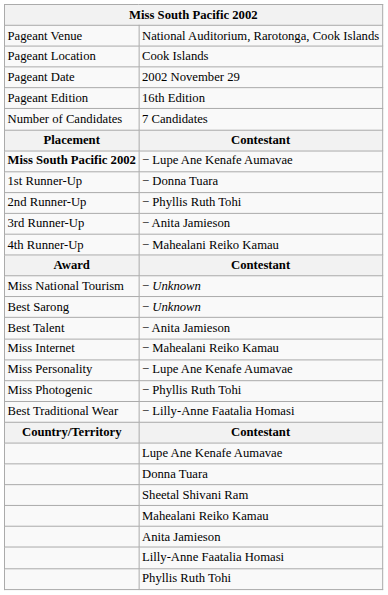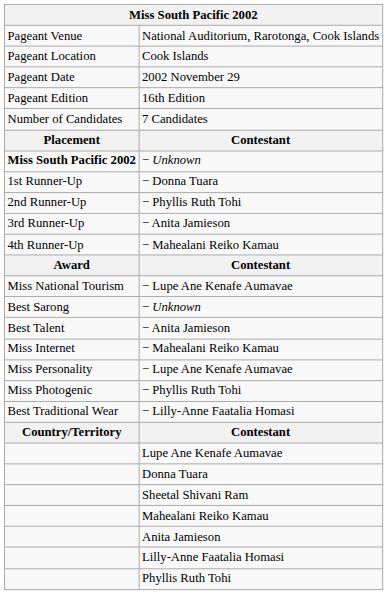(217, 160) − Lupe Ane Kenafe Aumavae -> (171, 160) − Unknown
(171, 286) − Unknown -> (217, 286) − Lupe Ane Kenafe Aumavae
